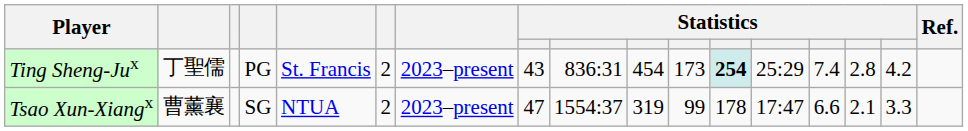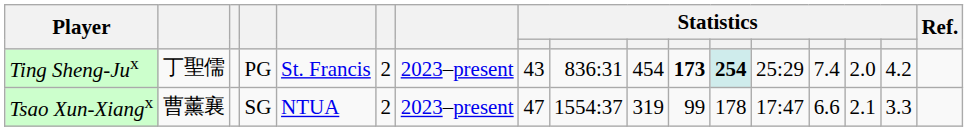(689, 68) normal -> (689, 68) bold
(863, 68) 2.8 -> (863, 68) 2.0
